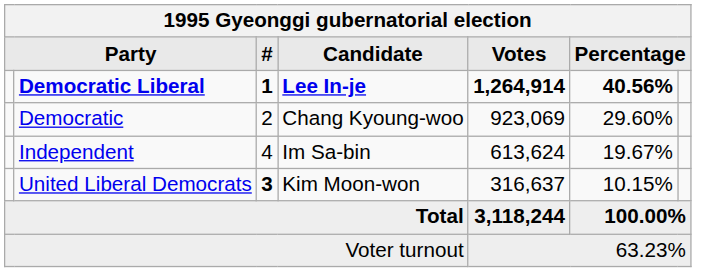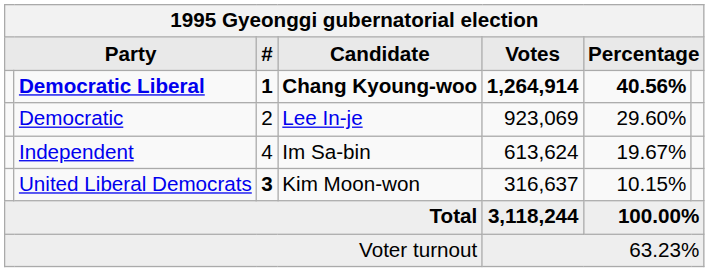(324, 86) Lee In-je -> (380, 86) Chang Kyoung-woo
(373, 119) Chang Kyoung-woo -> (322, 119) Lee In-je
